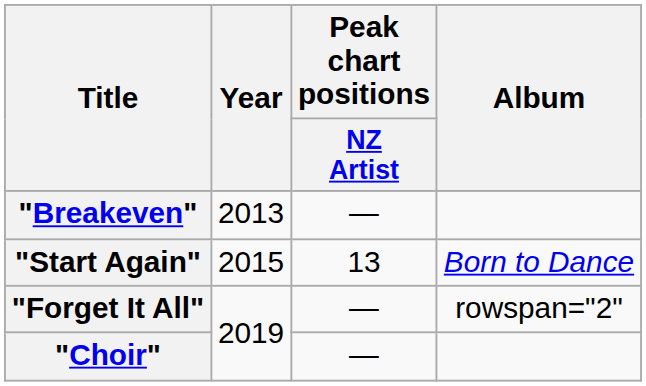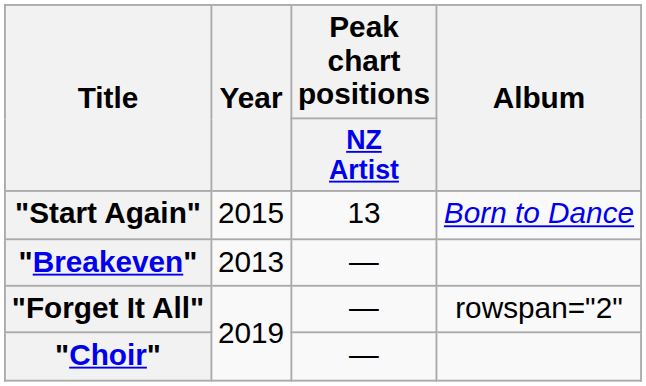rows swapped: (108, 214) <-> (108, 261)
